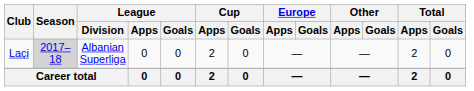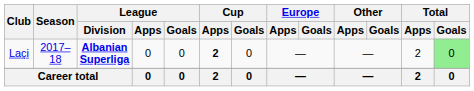(55, 53) lightgrey background -> (55, 53) no background
(103, 53) normal -> (105, 53) bold
(212, 53) normal -> (215, 53) bold
(448, 53) no background -> (452, 53) lightgreen background
